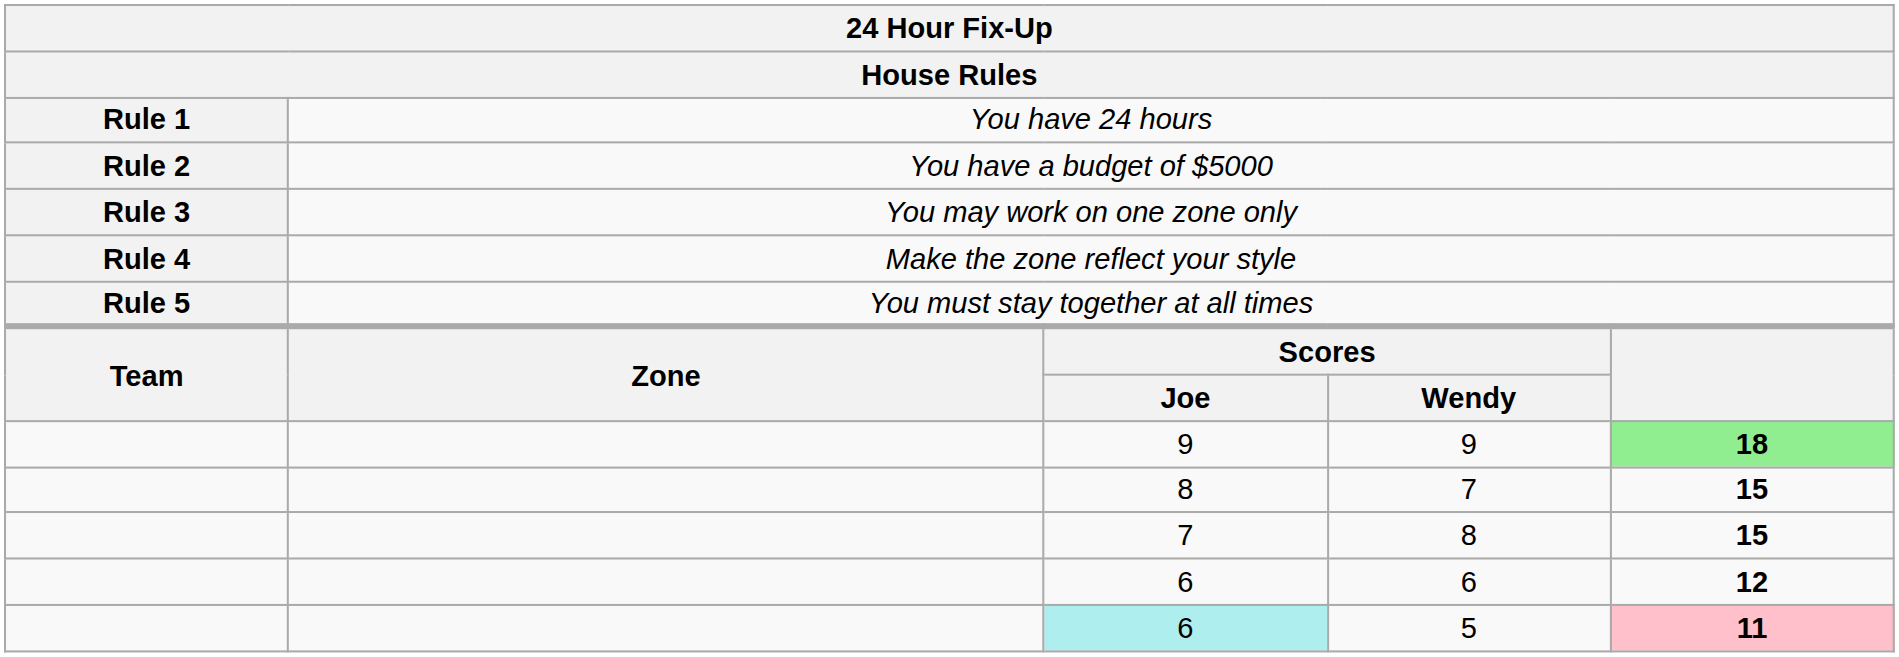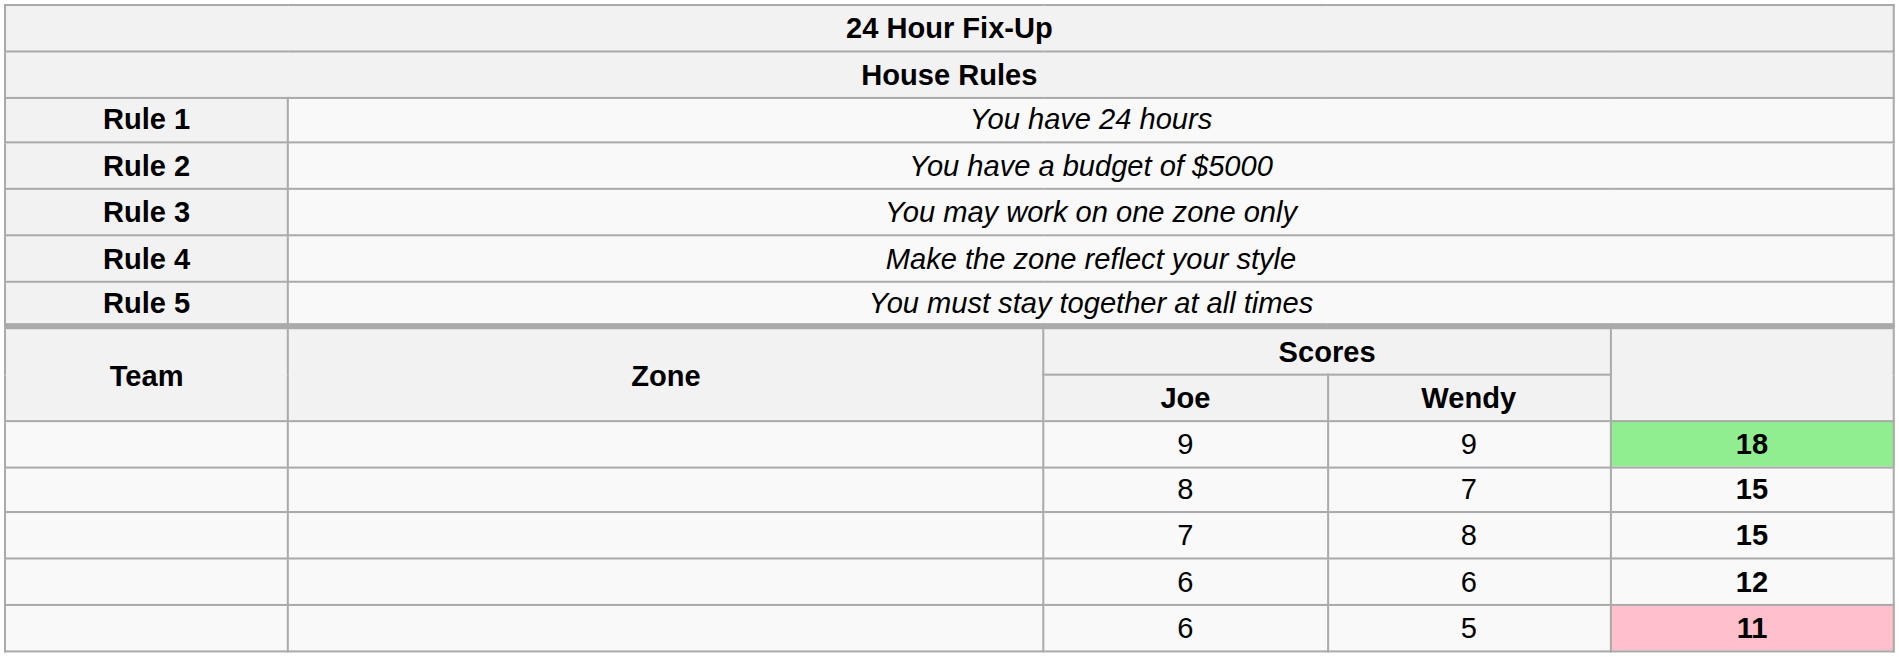(1185, 628) paleturquoise background -> (1185, 628) no background
